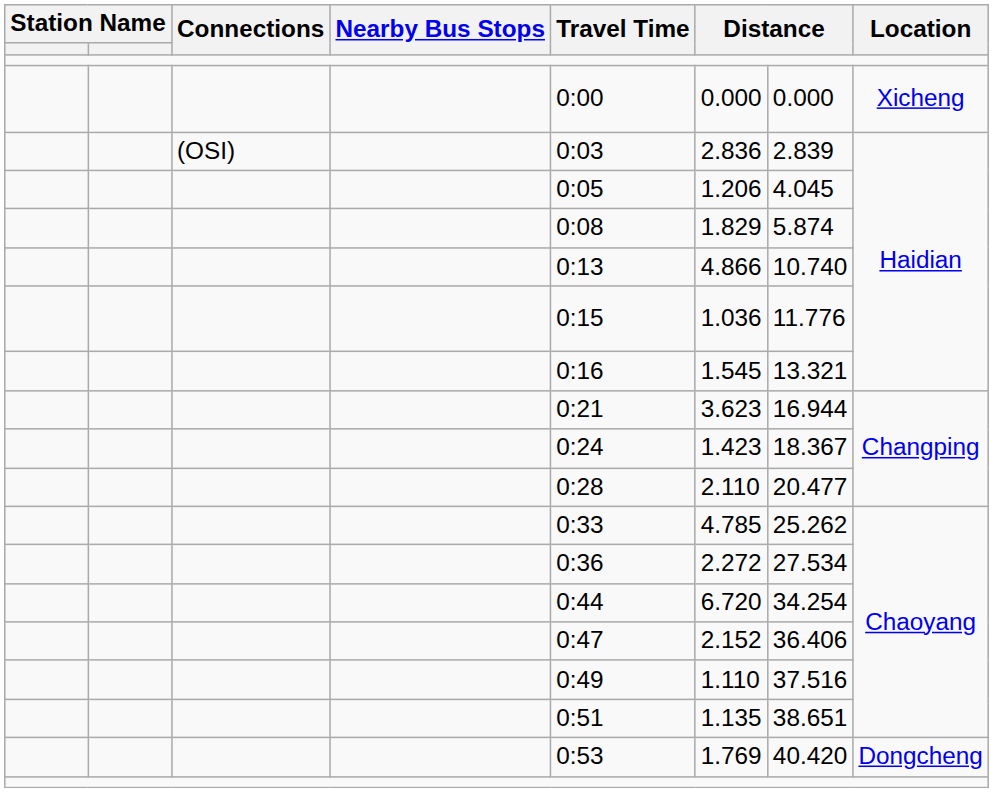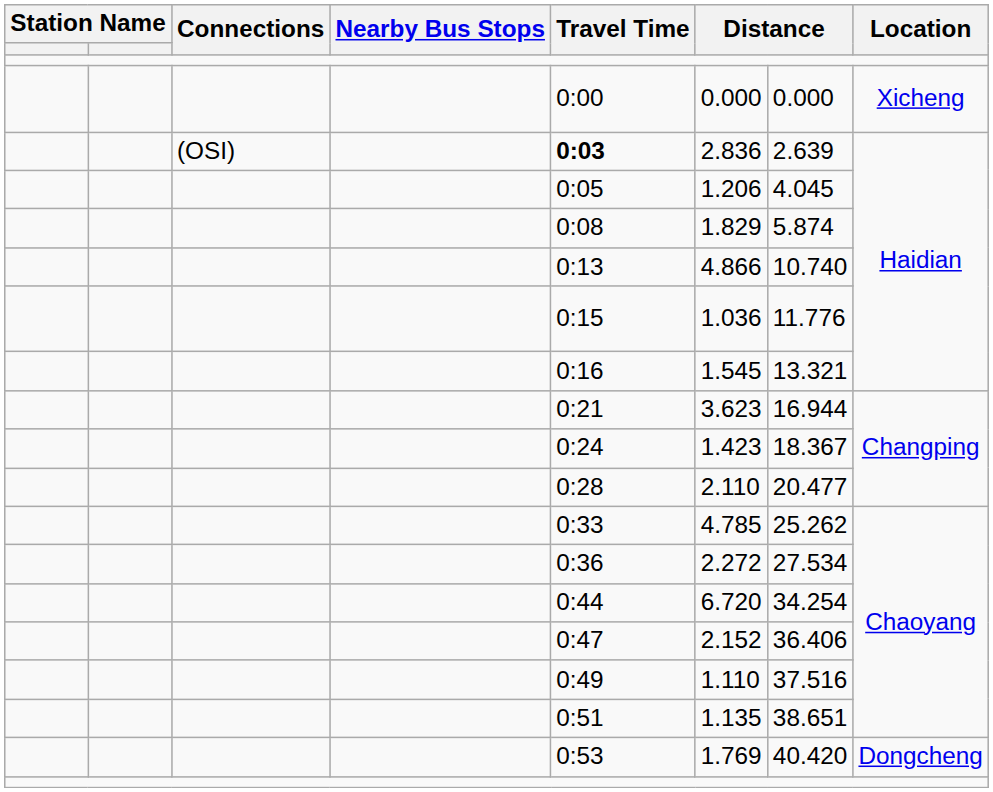(580, 150) normal -> (581, 150) bold
(803, 150) 2.839 -> (803, 150) 2.639
